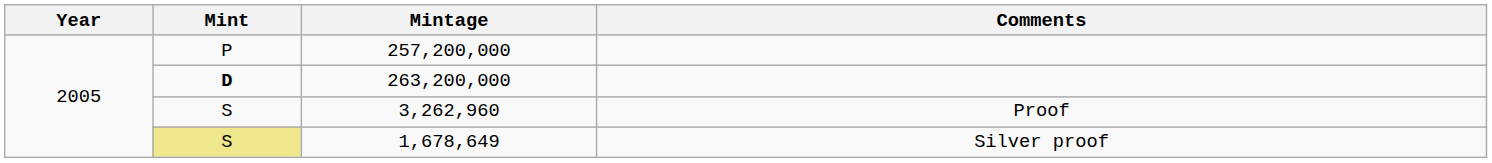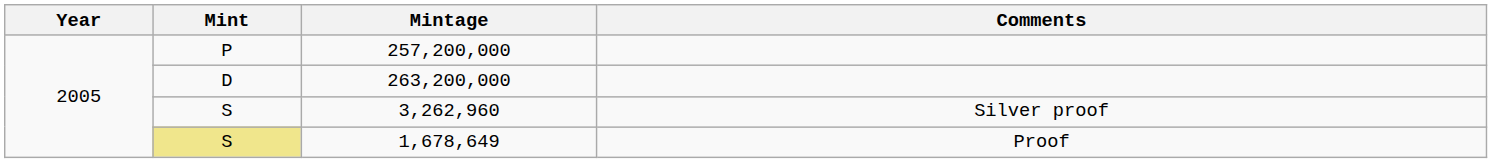(227, 81) bold -> (227, 81) normal
(1042, 112) Proof -> (1042, 112) Silver proof
(1042, 142) Silver proof -> (1042, 142) Proof
